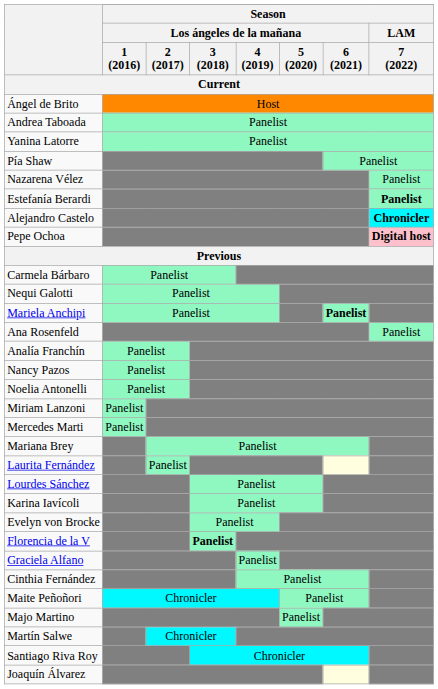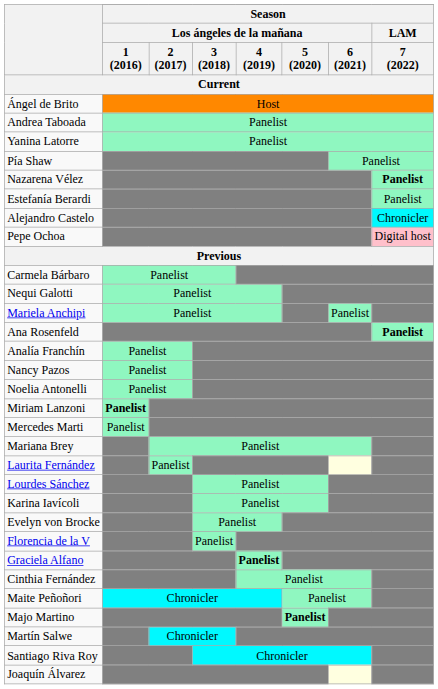(401, 179) normal -> (403, 179) bold
(401, 198) bold -> (403, 198) normal
(401, 217) bold -> (403, 217) normal
(401, 236) bold -> (403, 236) normal
(346, 312) bold -> (350, 312) normal
(401, 332) normal -> (403, 332) bold
(124, 408) normal -> (126, 408) bold
(213, 541) bold -> (214, 541) normal
(258, 560) normal -> (259, 560) bold
(301, 617) normal -> (305, 617) bold
